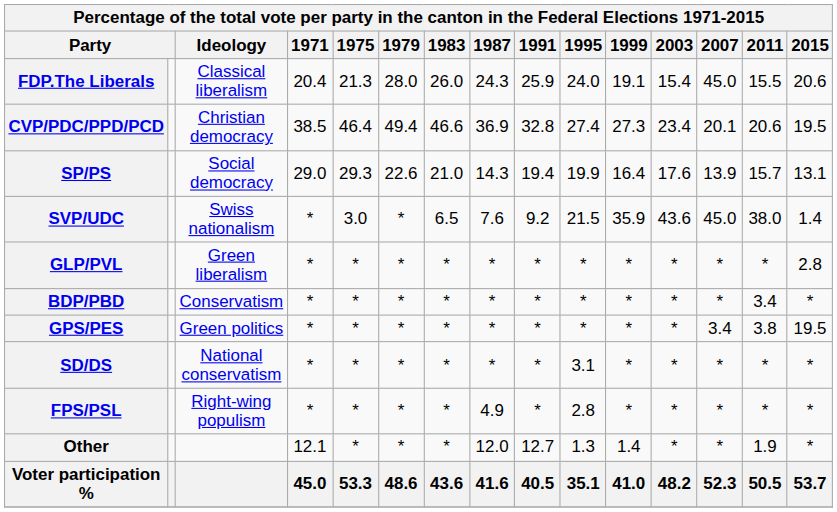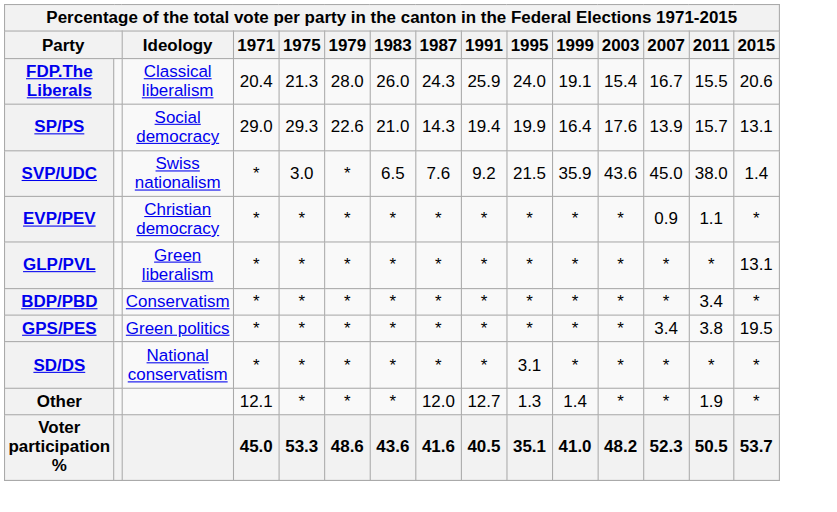(720, 81) 45.0 -> (666, 81) 16.7
- row: (86, 127)
+ row: (59, 219)
(810, 265) 2.8 -> (756, 265) 13.1
- row: (86, 410)
